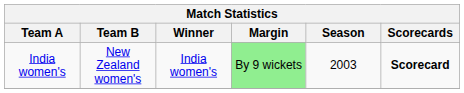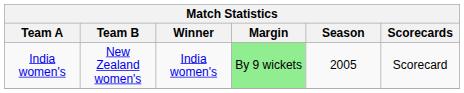(343, 65) 2003 -> (343, 65) 2005
(420, 65) bold -> (420, 65) normal
